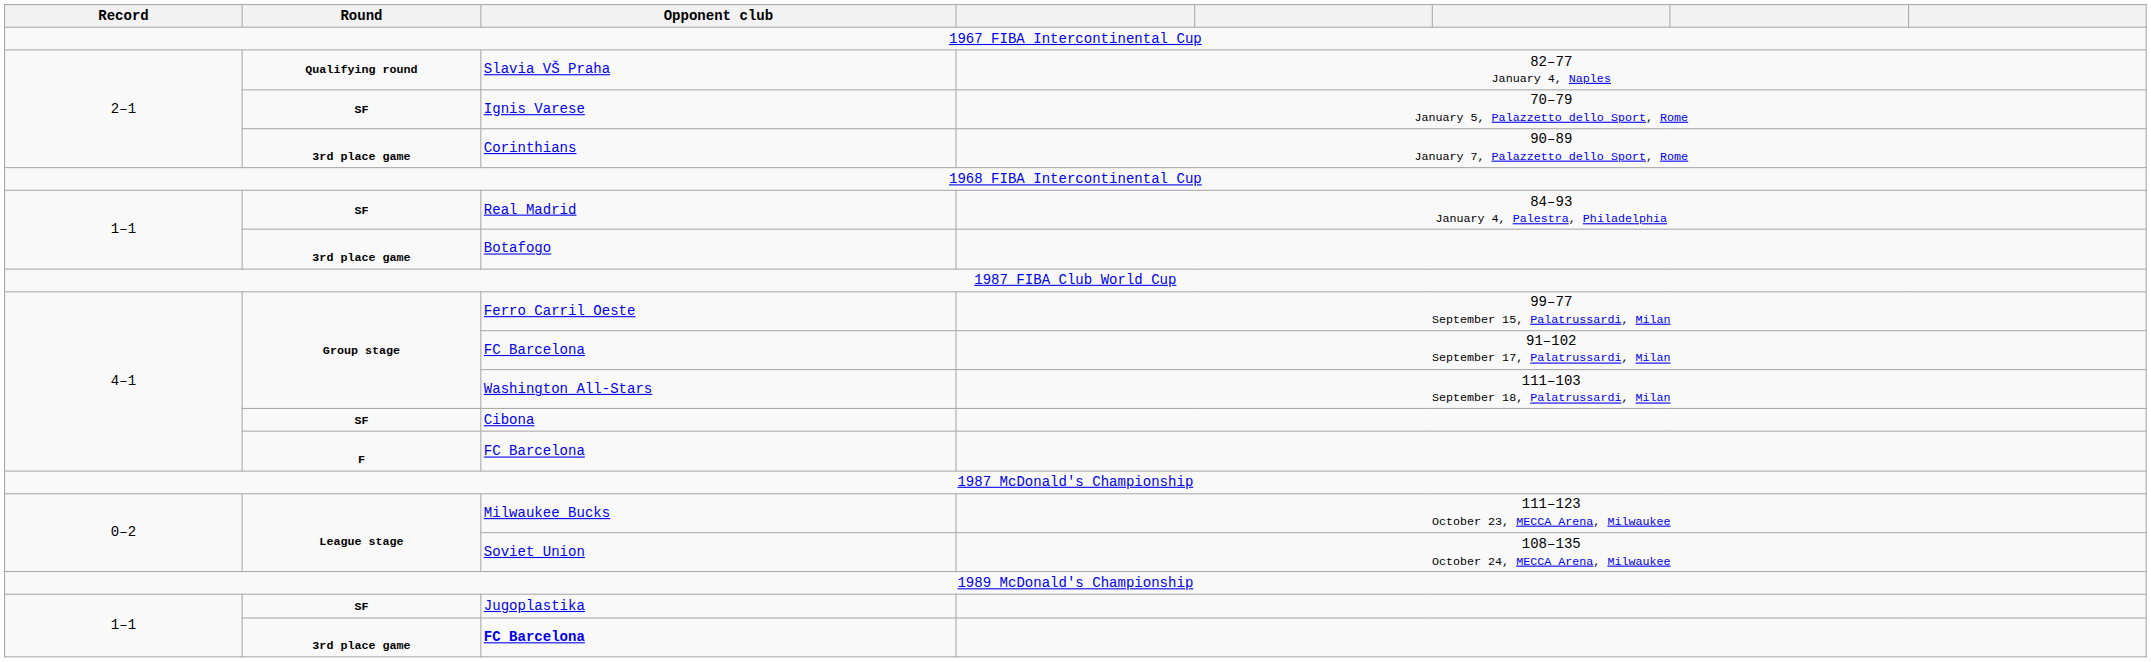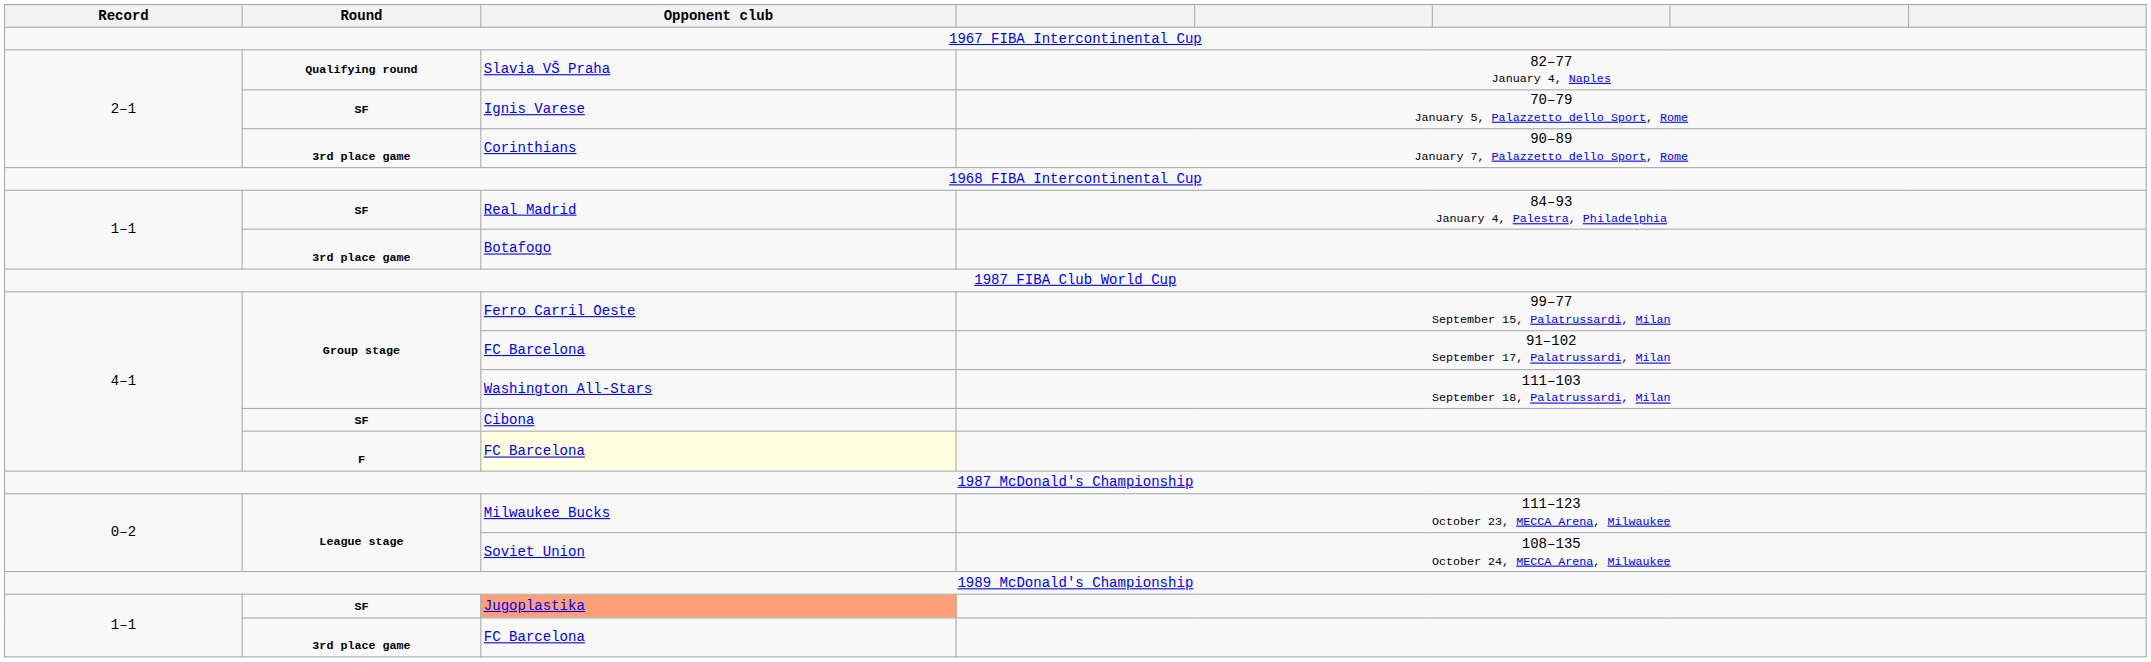(534, 451) no background -> (534, 451) lightyellow background
(534, 606) no background -> (534, 606) lightsalmon background
(534, 637) bold -> (534, 637) normal
